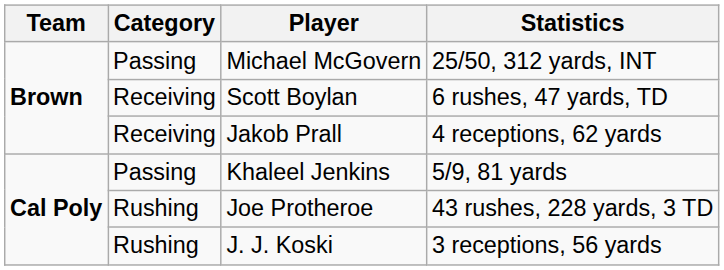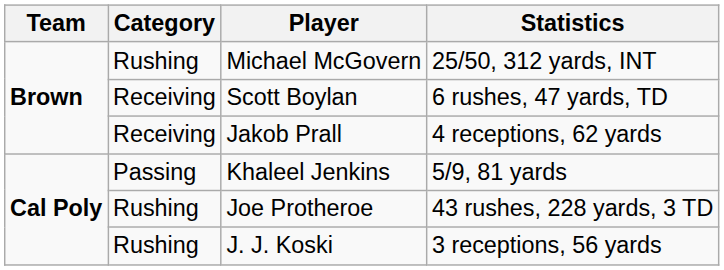(155, 60) Passing -> (156, 60) Rushing
